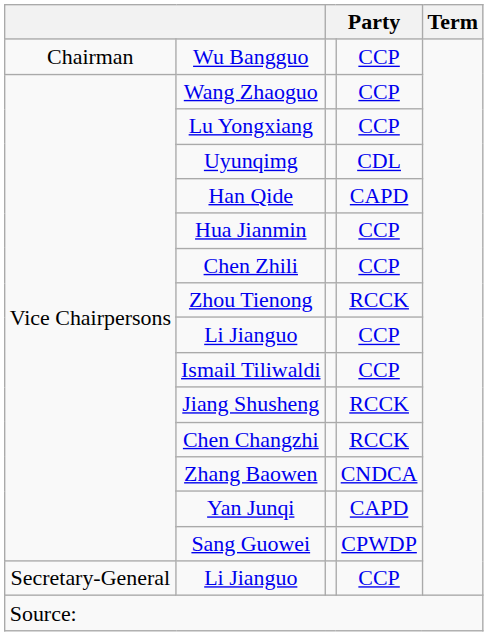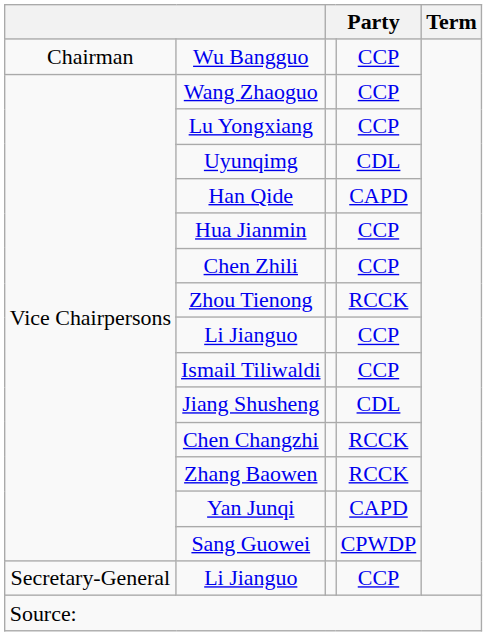(379, 404) RCCK -> (378, 404) CDL
(379, 473) CNDCA -> (378, 473) RCCK
